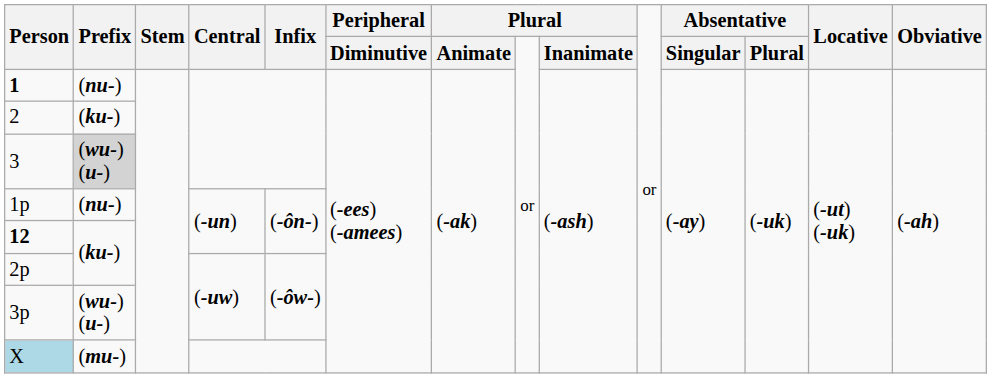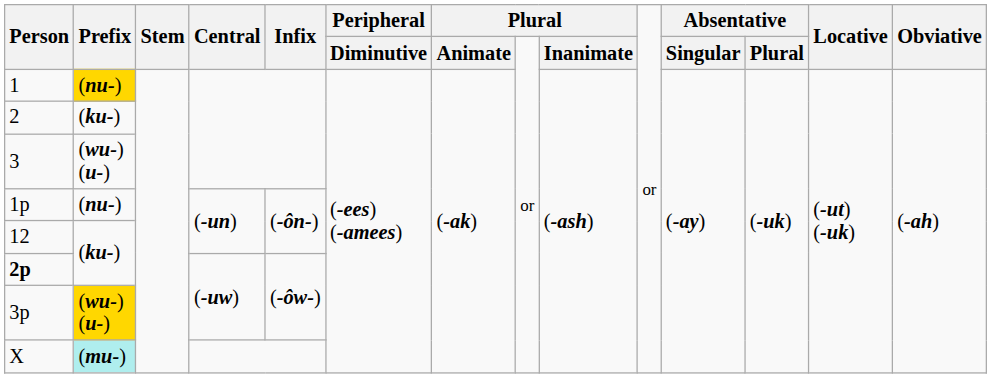(14, 85) bold -> (14, 85) normal
(100, 85) no background -> (100, 85) gold background
(101, 160) lightgrey background -> (101, 160) no background
(19, 236) bold -> (19, 236) normal
(19, 269) normal -> (20, 269) bold
(101, 312) no background -> (101, 312) gold background
(17, 356) lightblue background -> (17, 356) no background
(102, 356) no background -> (102, 356) paleturquoise background
